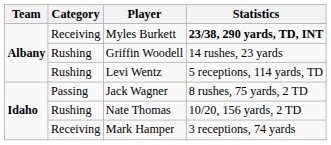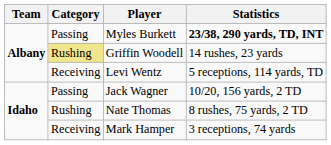(76, 33) Receiving -> (70, 33) Passing
(71, 52) no background -> (71, 52) khaki background
(71, 72) Rushing -> (76, 72) Receiving
(248, 91) 8 rushes, 75 yards, 2 TD -> (245, 91) 10/20, 156 yards, 2 TD
(245, 110) 10/20, 156 yards, 2 TD -> (248, 110) 8 rushes, 75 yards, 2 TD
